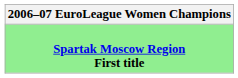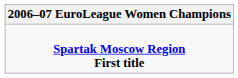(119, 55) lightgreen background -> (119, 55) no background
